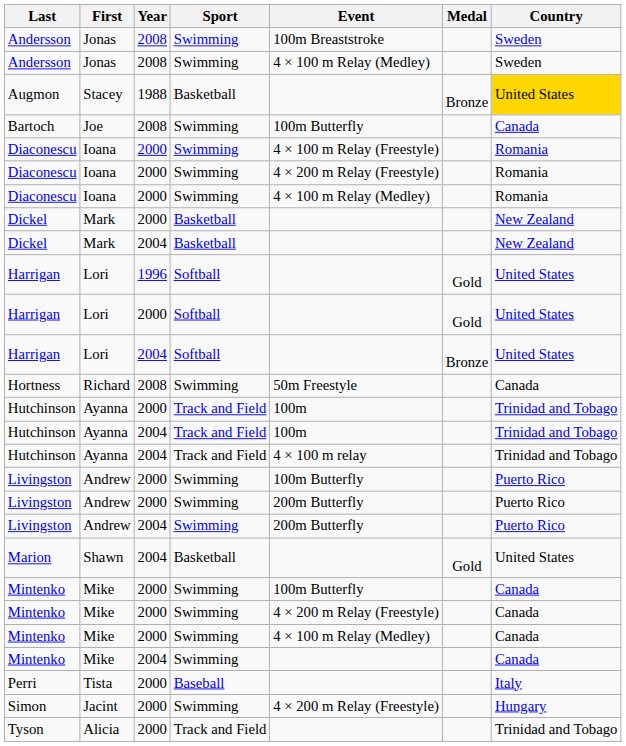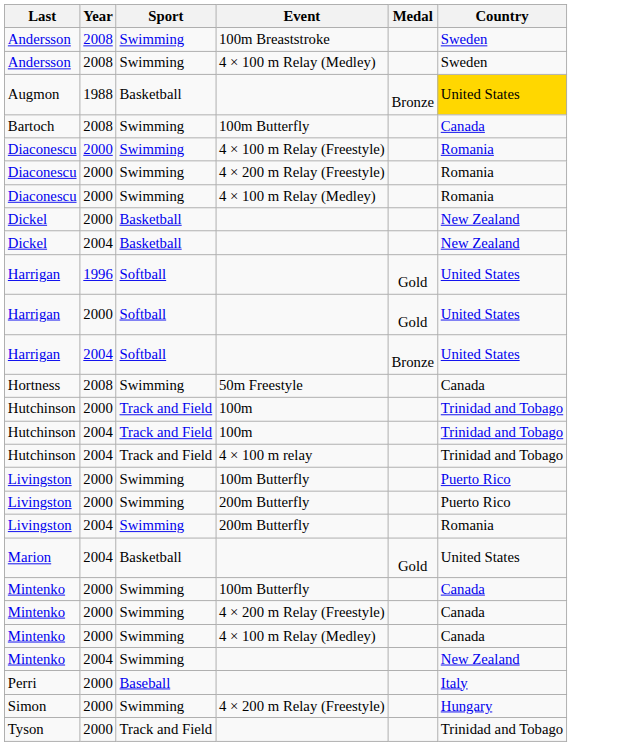- column: (107, 16)
(530, 525) Puerto Rico -> (467, 525) Romania
(517, 659) Canada -> (480, 659) New Zealand
